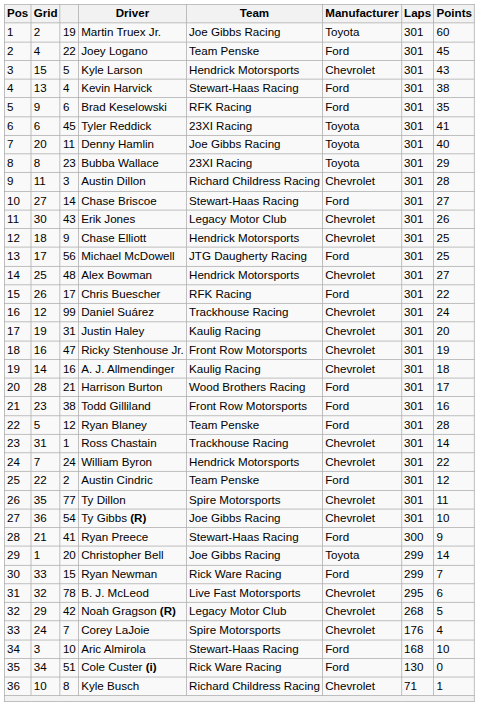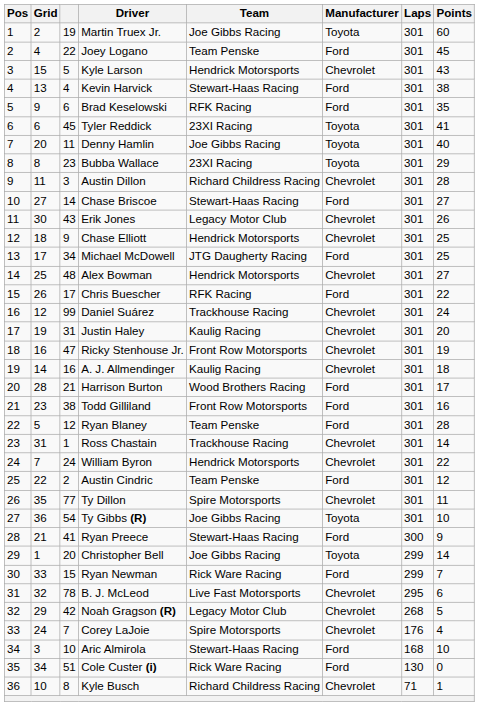(69, 256) 56 -> (69, 256) 34
(350, 518) Chevrolet -> (342, 518) Toyota
